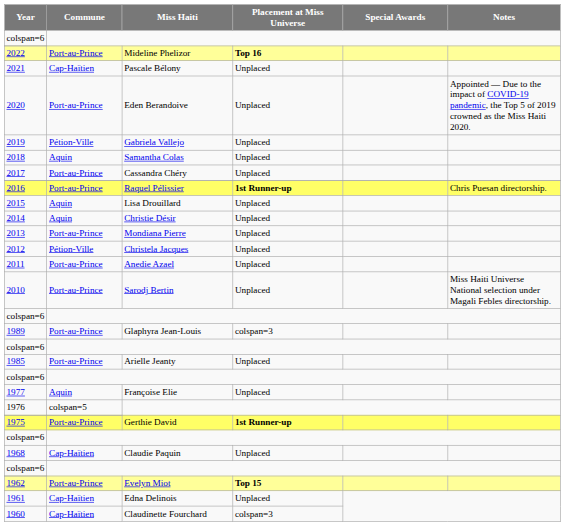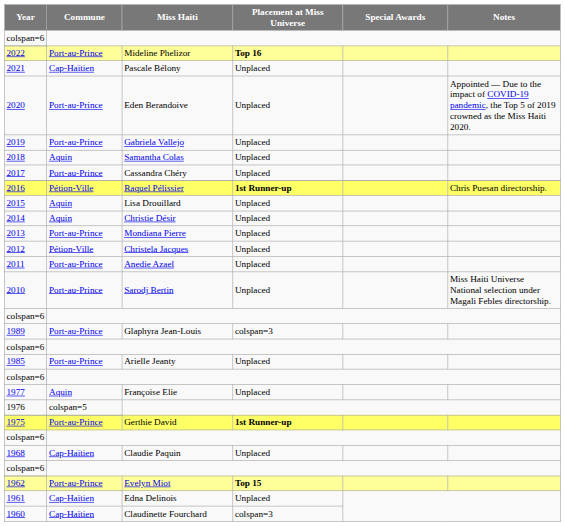(71, 142) Pétion-Ville -> (76, 142) Port-au-Prince
(76, 188) Port-au-Prince -> (71, 188) Pétion-Ville
